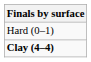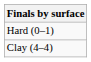(30, 48) bold -> (30, 48) normal
